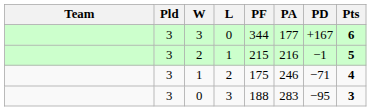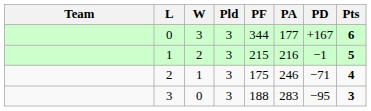columns swapped: (169, 14) <-> (229, 14)
